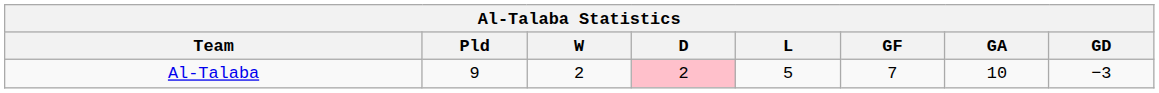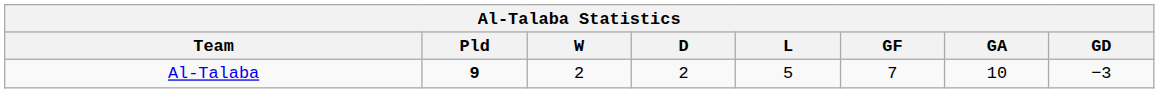(475, 74) normal -> (475, 74) bold
(684, 74) pink background -> (684, 74) no background
